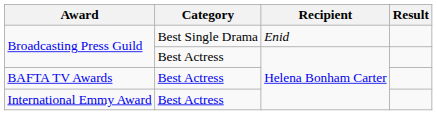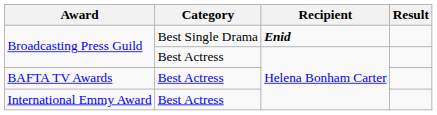(277, 36) normal -> (277, 36) bold
